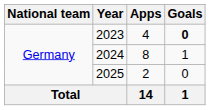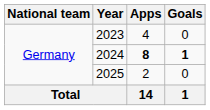(185, 34) bold -> (185, 34) normal
(146, 54) normal -> (146, 54) bold
(185, 54) normal -> (185, 54) bold
